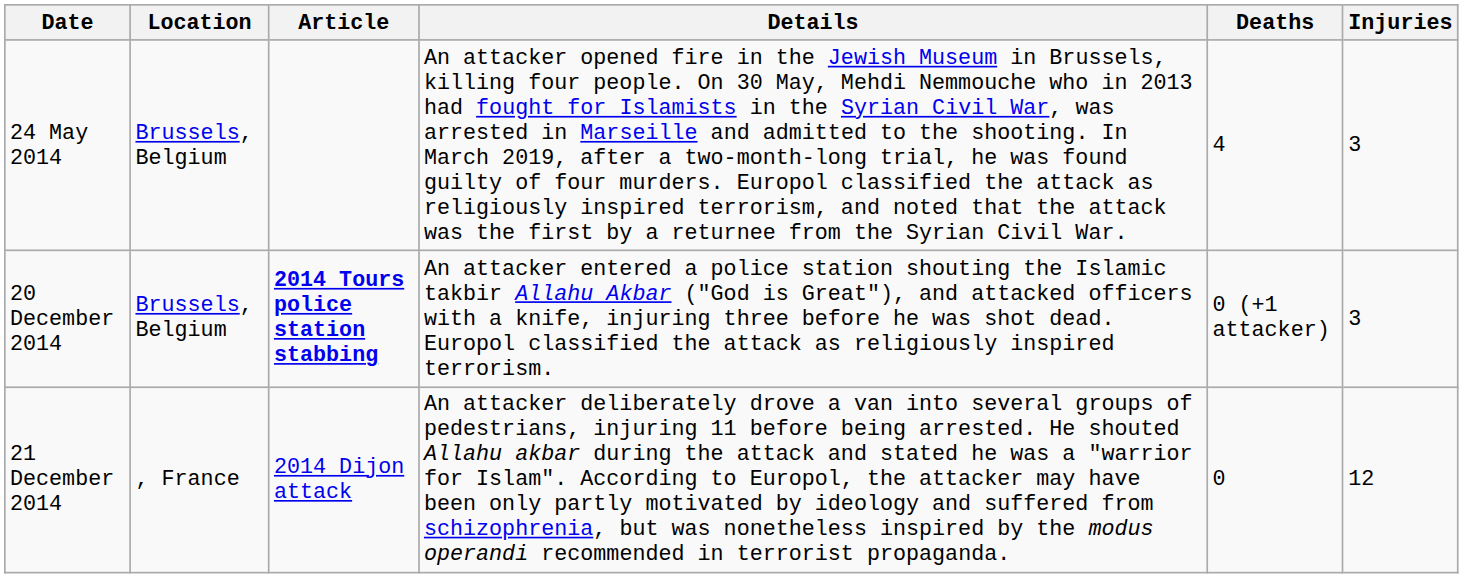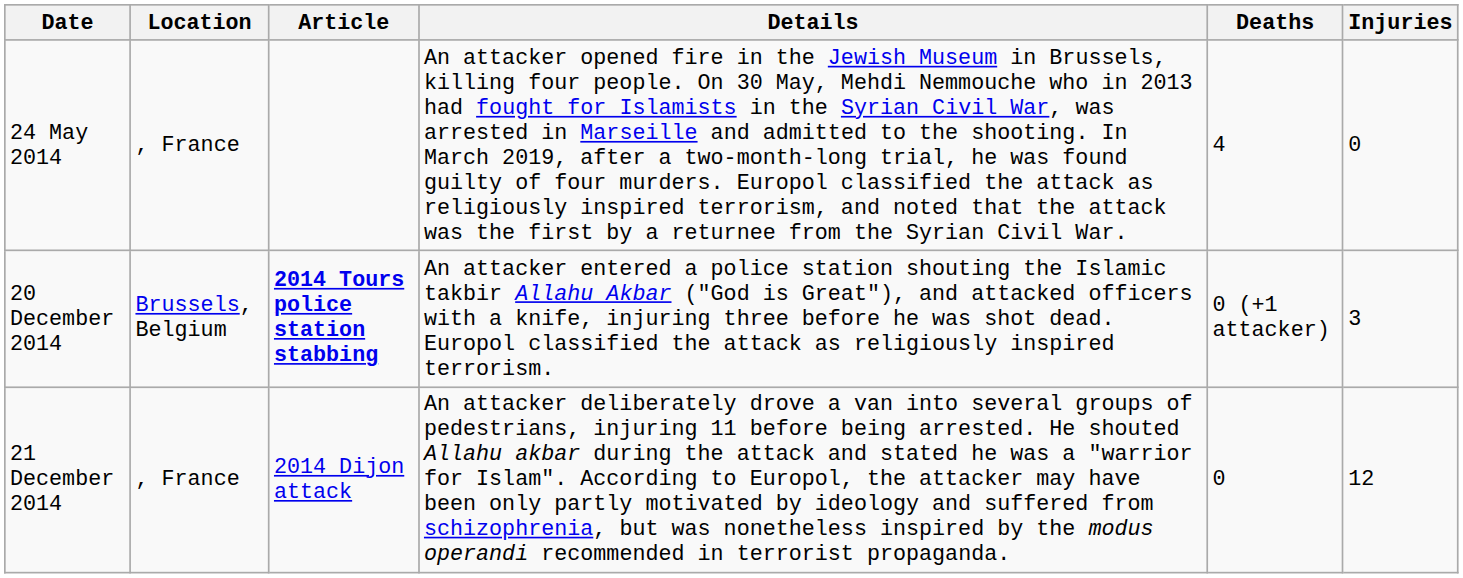(194, 146) Brussels, Belgium -> (188, 146) , France
(1355, 146) 3 -> (1355, 146) 0
